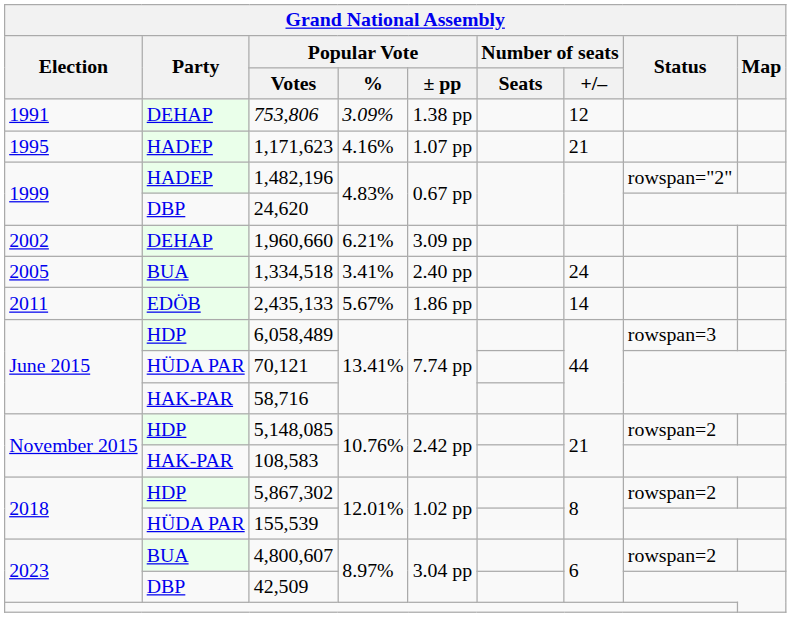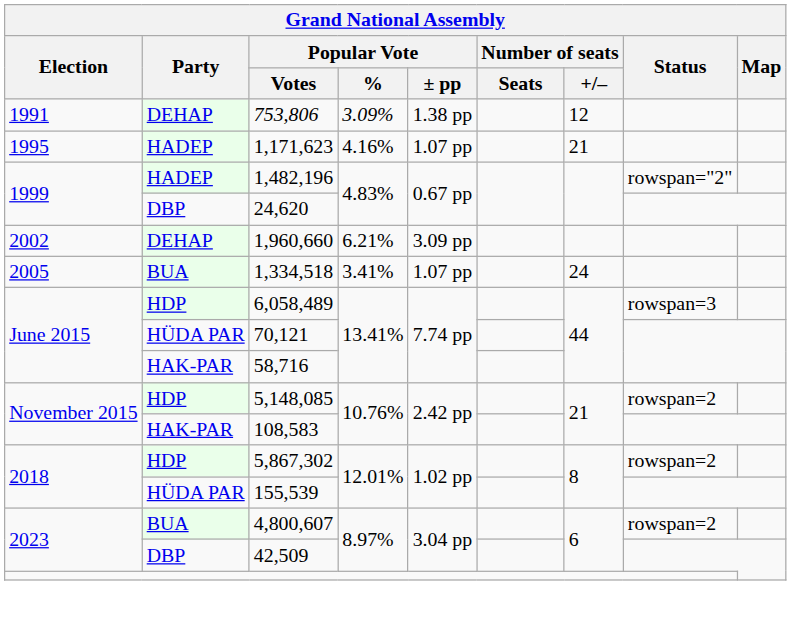(442, 271) 2.40 pp -> (442, 271) 1.07 pp
- row: (294, 303)
